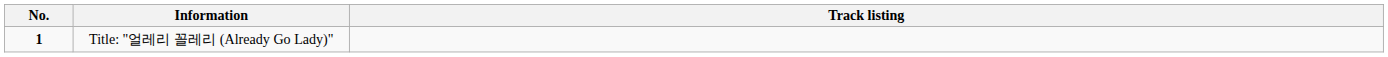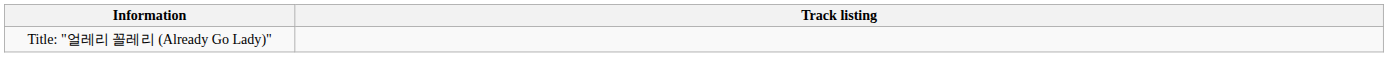- column: (39, 15)
